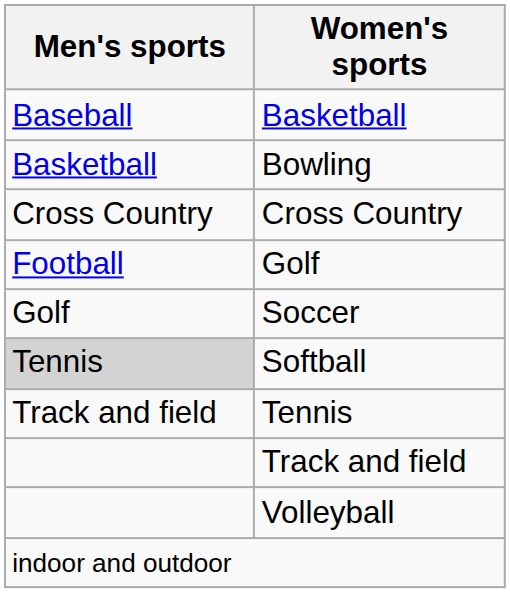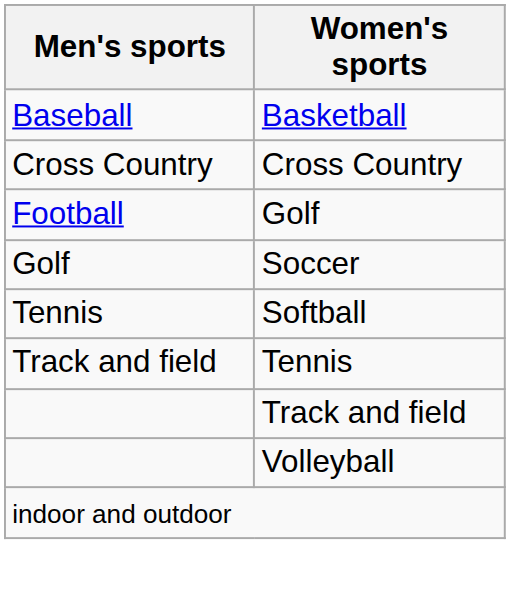- row: (317, 164)
(58, 363) lightgrey background -> (58, 313) no background
